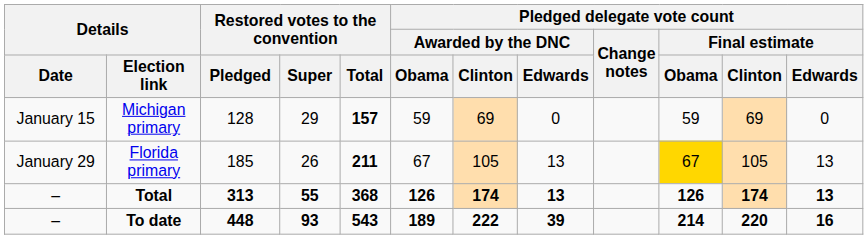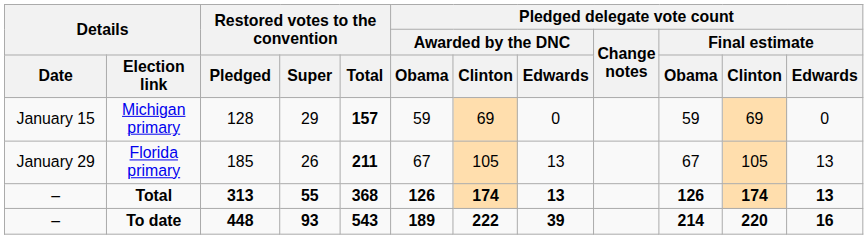(691, 162) gold background -> (691, 162) no background
